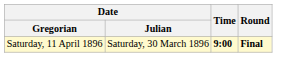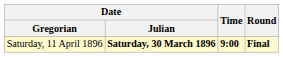(158, 44) normal -> (161, 44) bold
